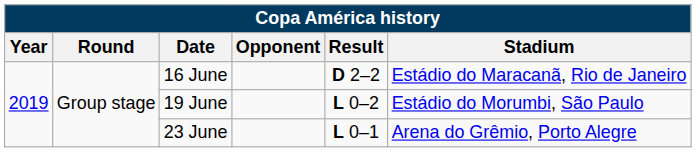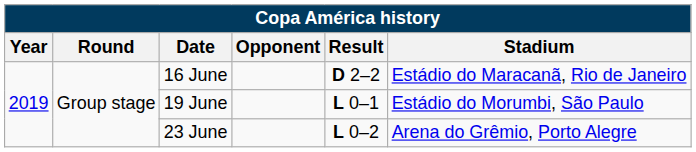(356, 103) L 0–2 -> (356, 103) L 0–1
(356, 132) L 0–1 -> (356, 132) L 0–2
